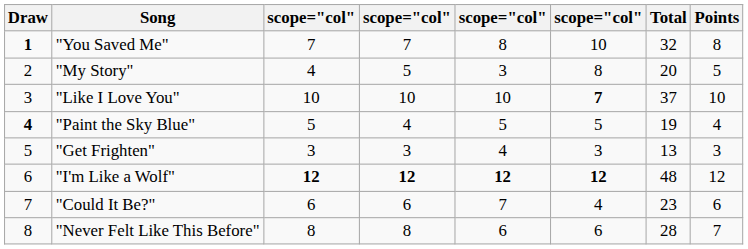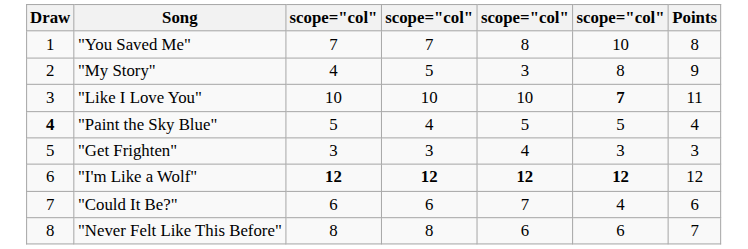- column: (668, 17)
(28, 44) bold -> (50, 44) normal
(717, 71) 5 -> (695, 71) 9
(717, 97) 10 -> (695, 97) 11
